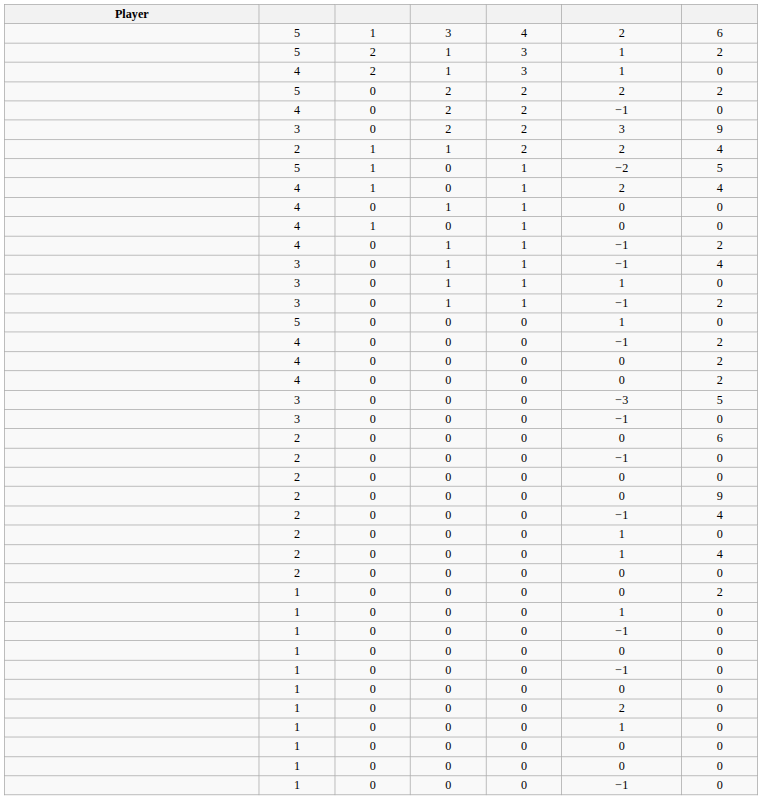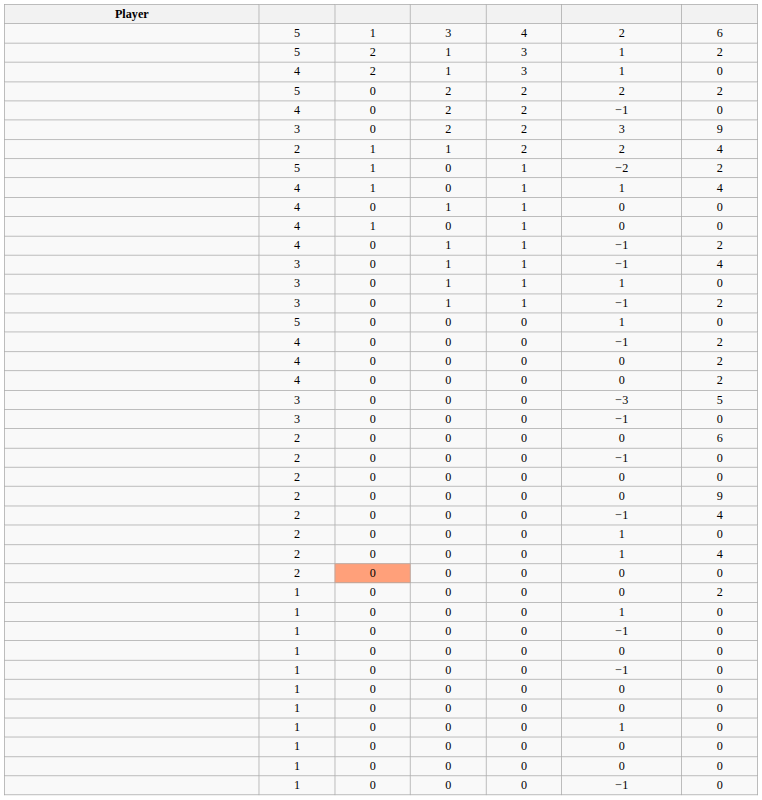(720, 168) 5 -> (720, 168) 2
(622, 187) 2 -> (622, 187) 1
(373, 573) no background -> (373, 573) lightsalmon background
(622, 708) 2 -> (622, 708) 0
